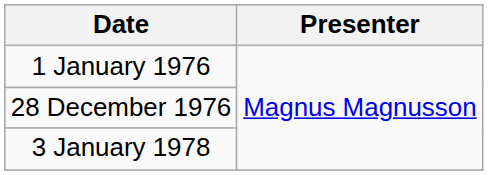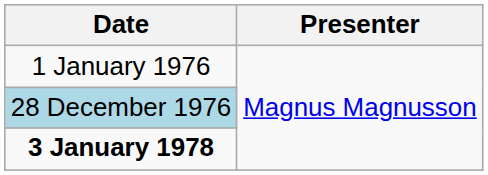(121, 107) no background -> (121, 107) lightblue background
(121, 148) normal -> (121, 148) bold
